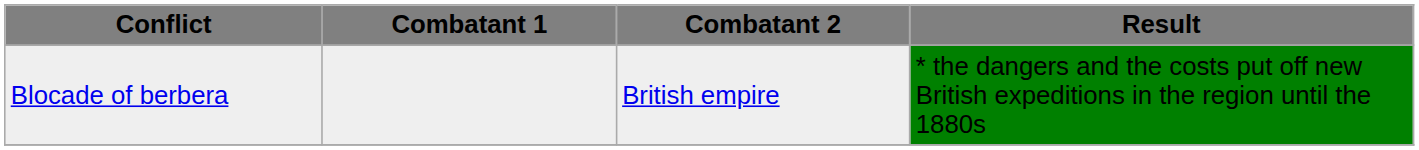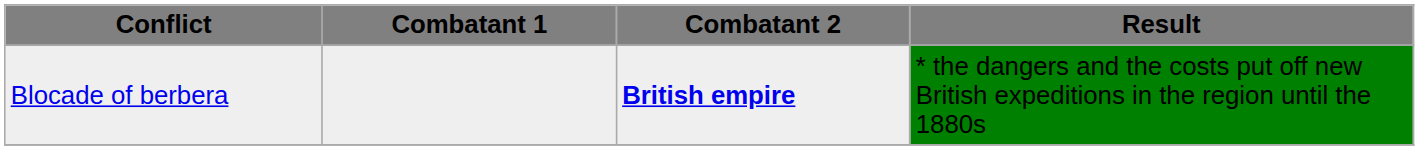(701, 94) normal -> (709, 94) bold
